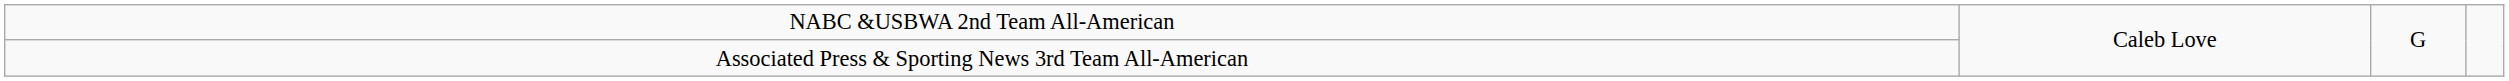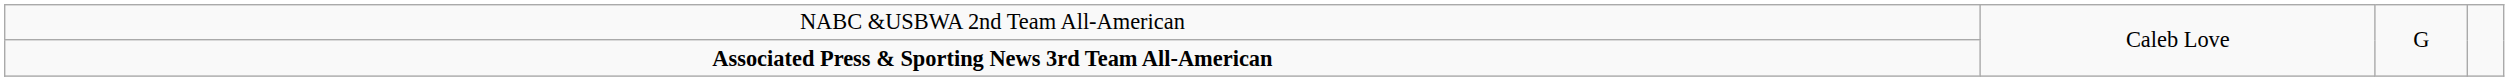(982, 57) normal -> (992, 57) bold
